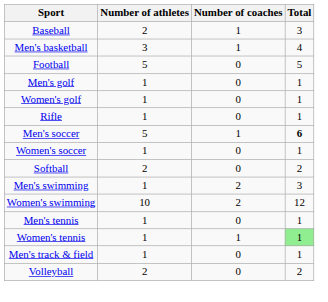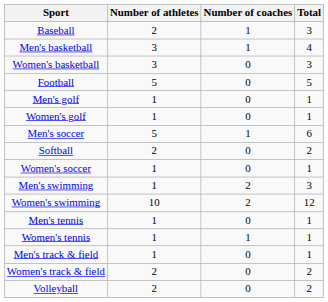+ row: (56, 64)
- row: (51, 116)
(300, 133) bold -> (309, 133) normal
rows swapped: (51, 151) <-> (51, 168)
(300, 237) lightgreen background -> (309, 237) no background
+ row: (56, 271)
